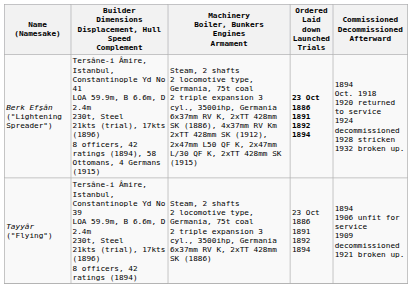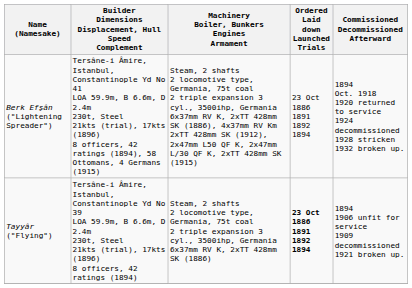(306, 116) bold -> (306, 116) normal
(306, 230) normal -> (306, 230) bold
